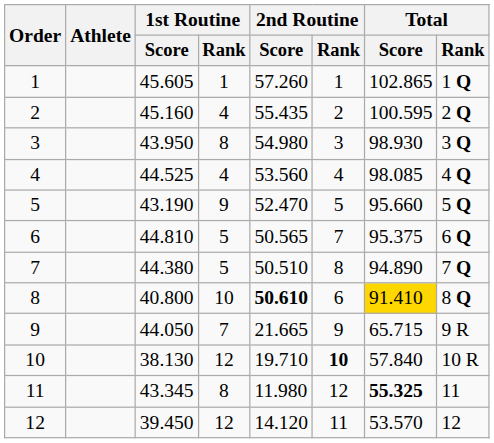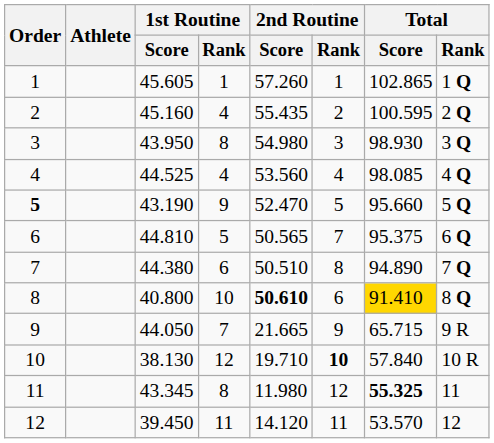(35, 205) normal -> (35, 205) bold
(224, 267) 5 -> (224, 267) 6
(224, 422) 12 -> (224, 422) 11
